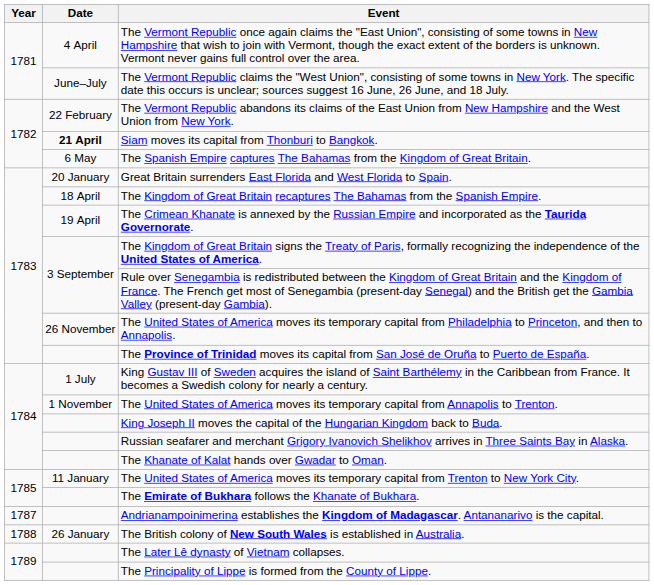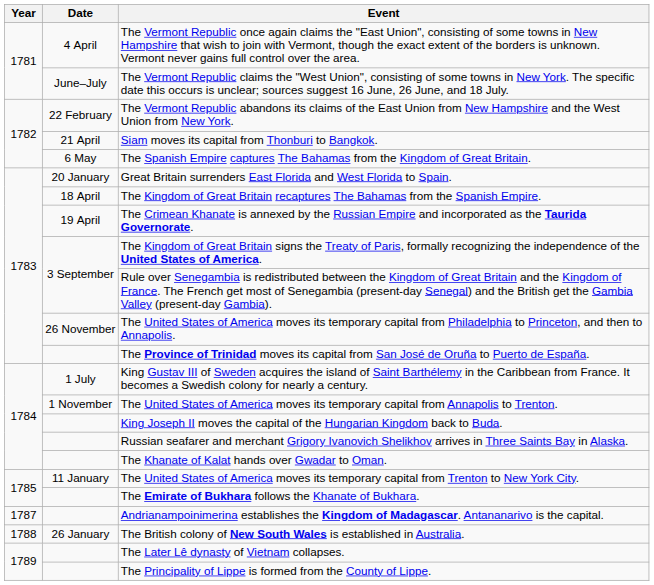(80, 140) bold -> (80, 140) normal
